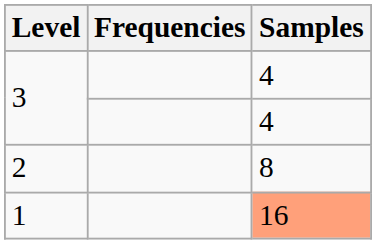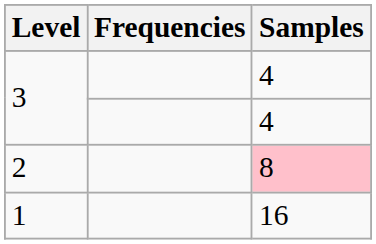(266, 167) no background -> (266, 167) pink background
(274, 214) lightsalmon background -> (274, 214) no background
